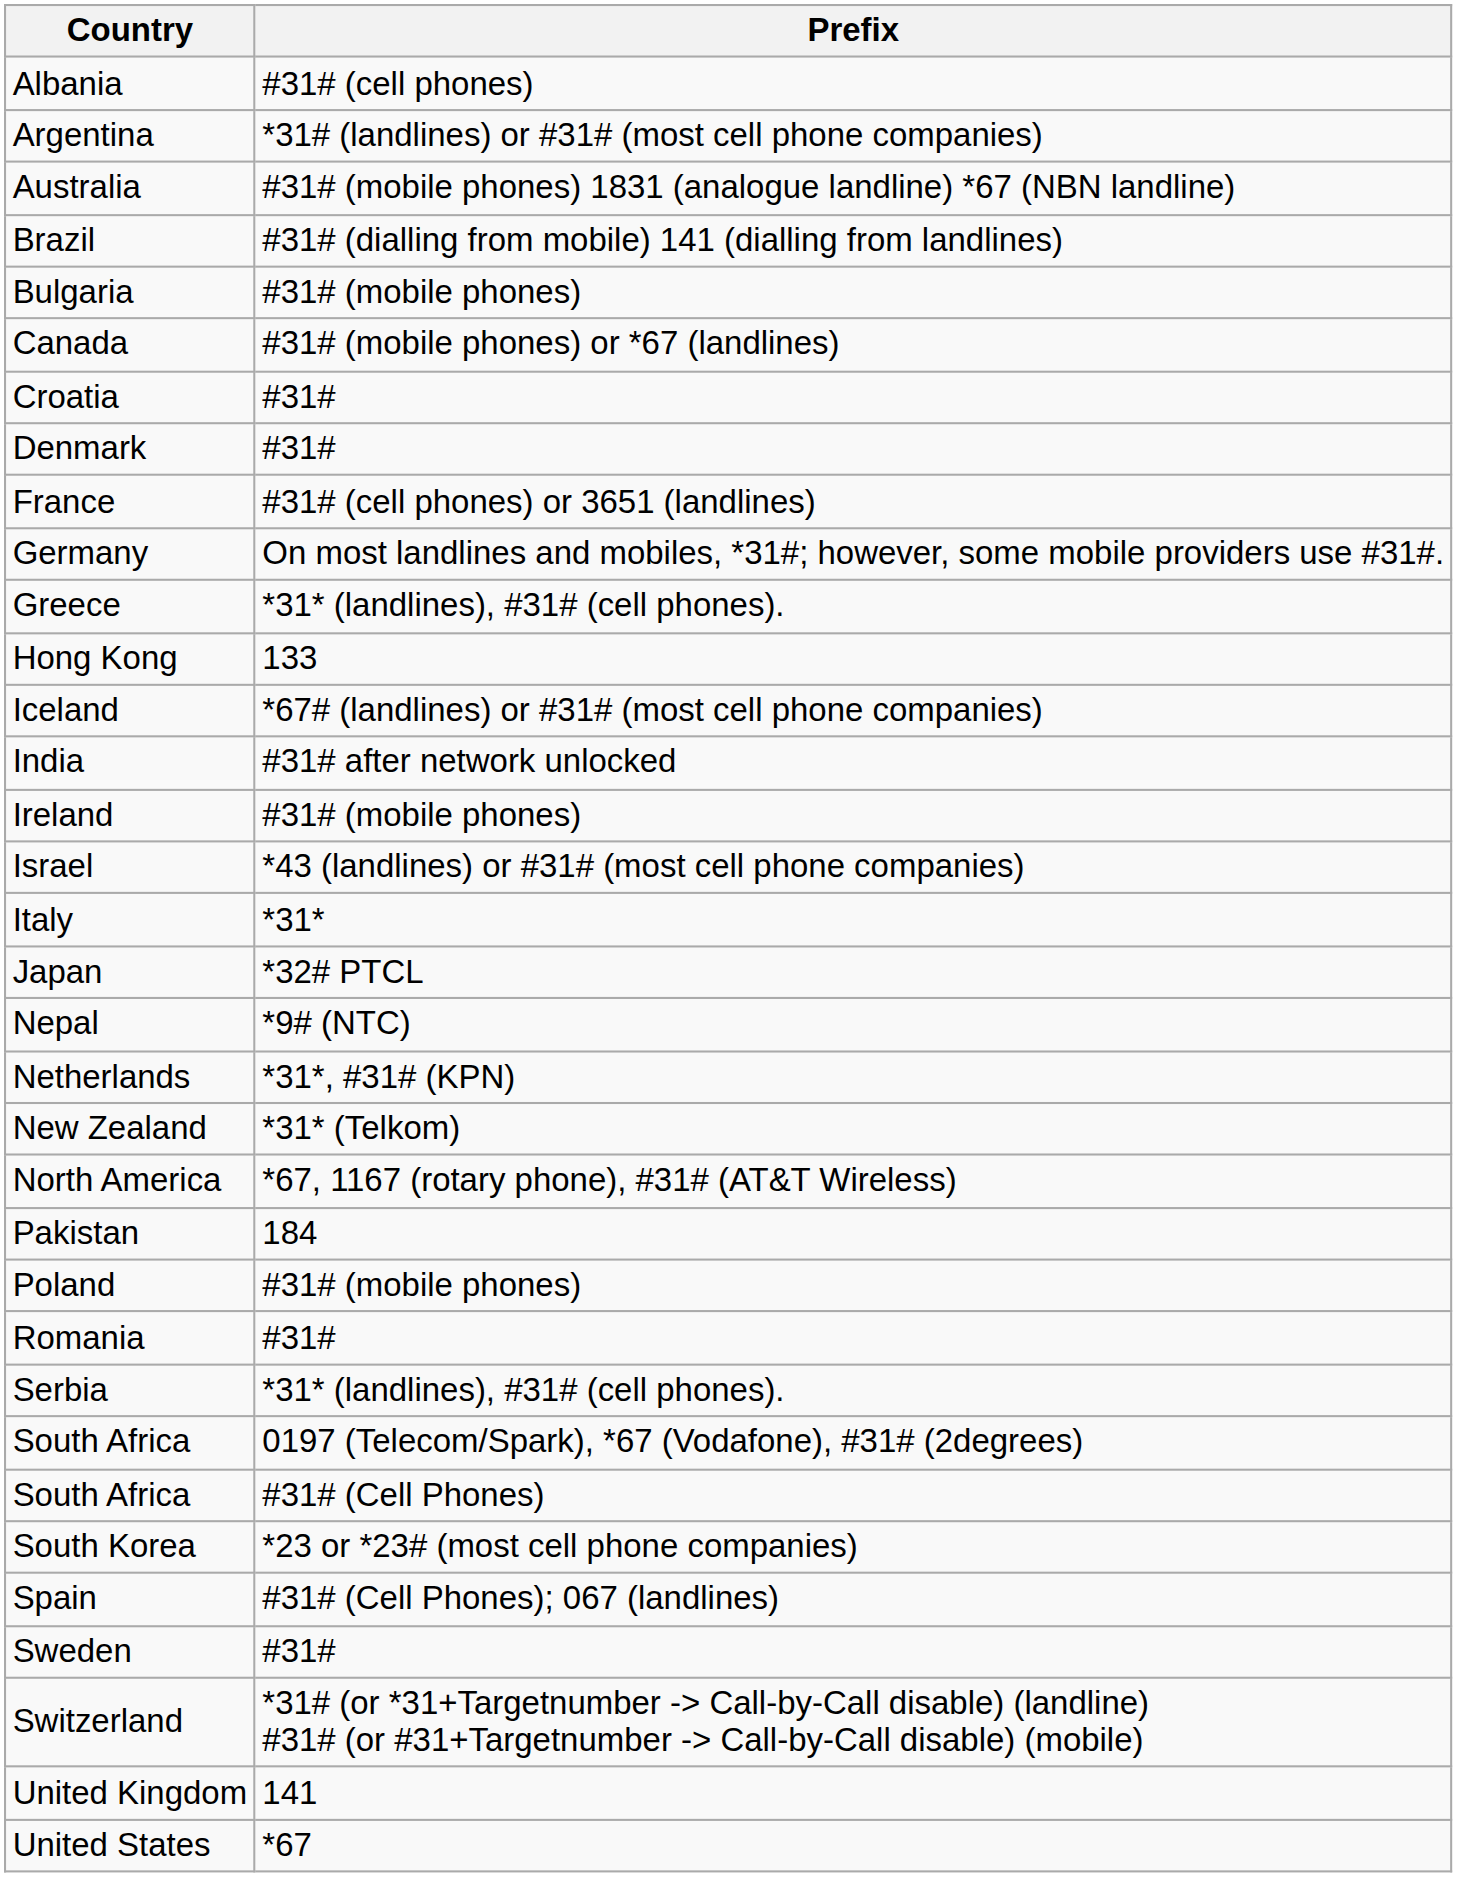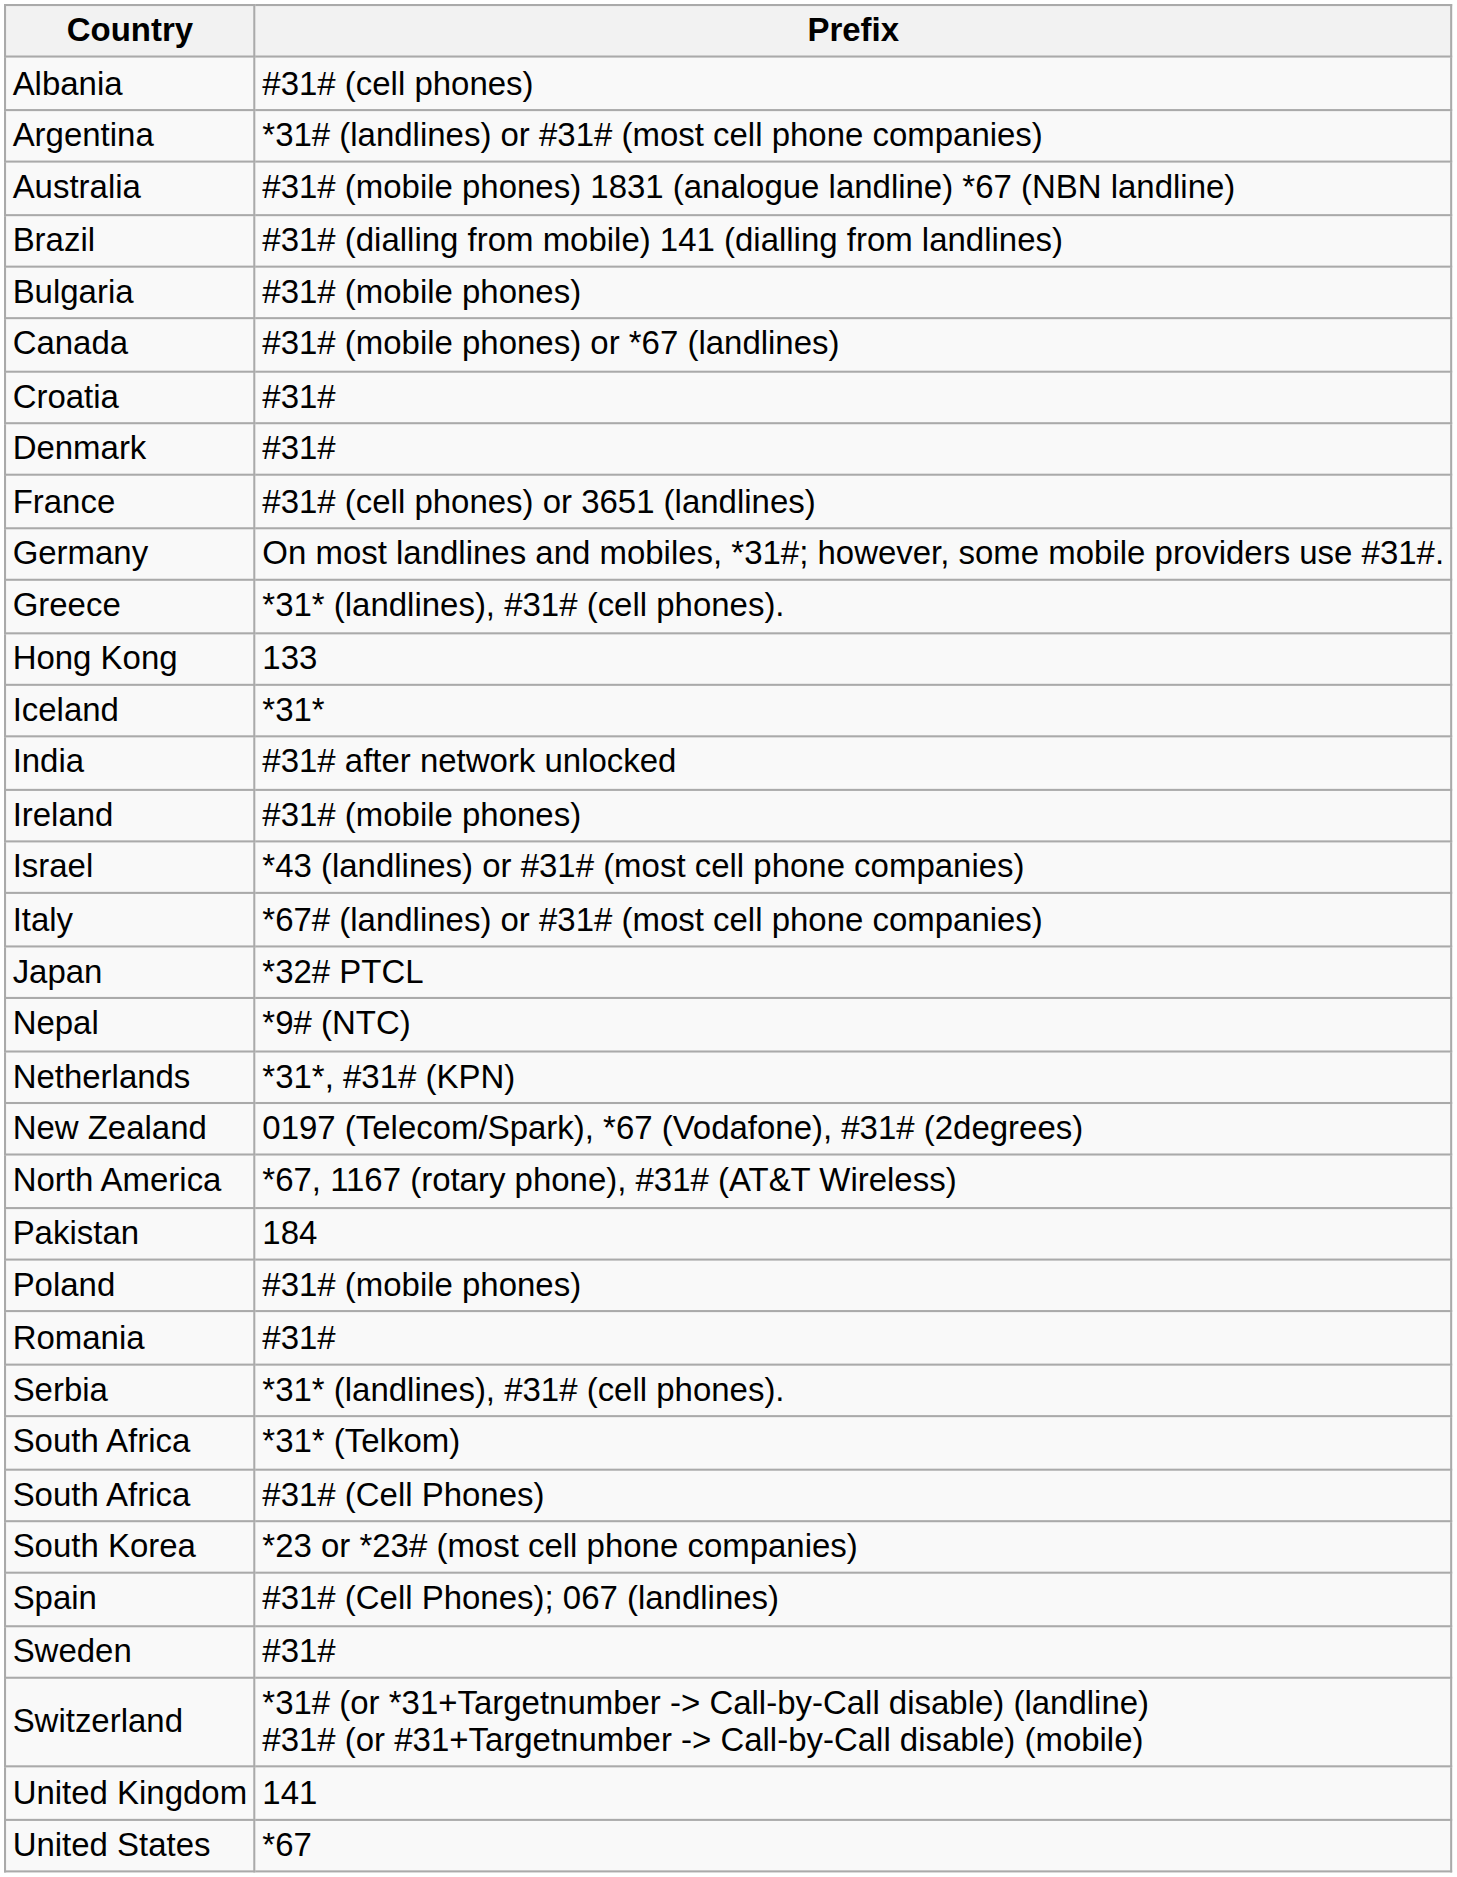(653, 710) *67# (landlines) or #31# (most cell phone companies) -> (293, 710) *31*
(293, 919) *31* -> (653, 919) *67# (landlines) or #31# (most cell phone companies)
(361, 1128) *31* (Telkom) -> (673, 1128) 0197 (Telecom/Spark), *67 (Vodafone), #31# (2degrees)
(673, 1441) 0197 (Telecom/Spark), *67 (Vodafone), #31# (2degrees) -> (361, 1441) *31* (Telkom)
